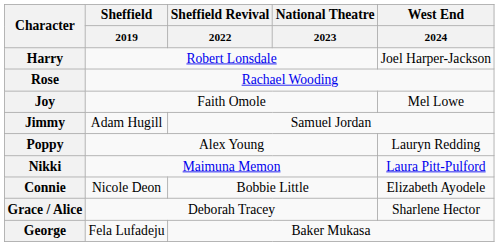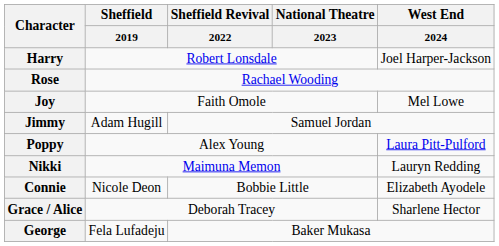(436, 144) Lauryn Redding -> (436, 144) Laura Pitt-Pulford
(436, 166) Laura Pitt-Pulford -> (436, 166) Lauryn Redding
